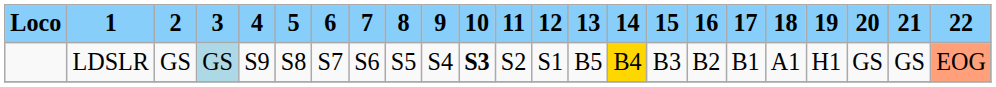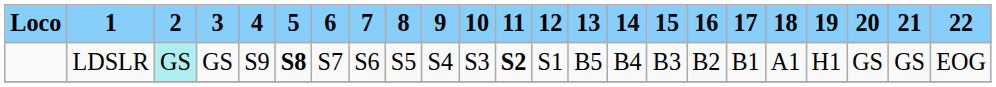(176, 61) no background -> (176, 61) paleturquoise background
(218, 61) lightblue background -> (218, 61) no background
(294, 61) normal -> (294, 61) bold
(477, 61) bold -> (477, 61) normal
(514, 61) normal -> (514, 61) bold
(628, 61) gold background -> (628, 61) no background
(961, 61) lightsalmon background -> (961, 61) no background
